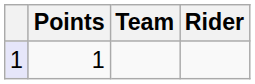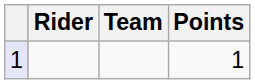columns swapped: (214, 22) <-> (69, 22)
